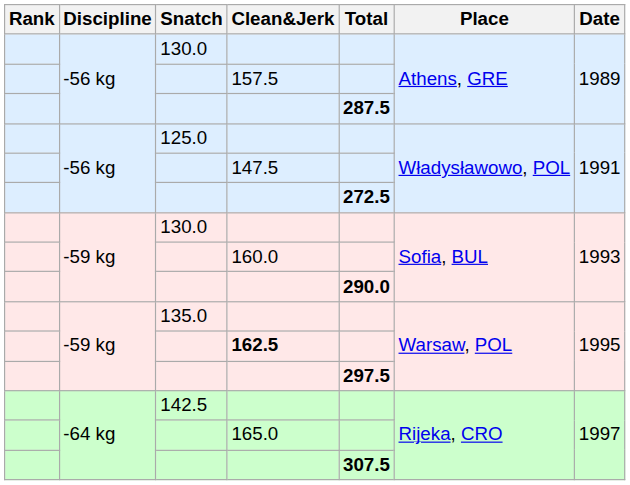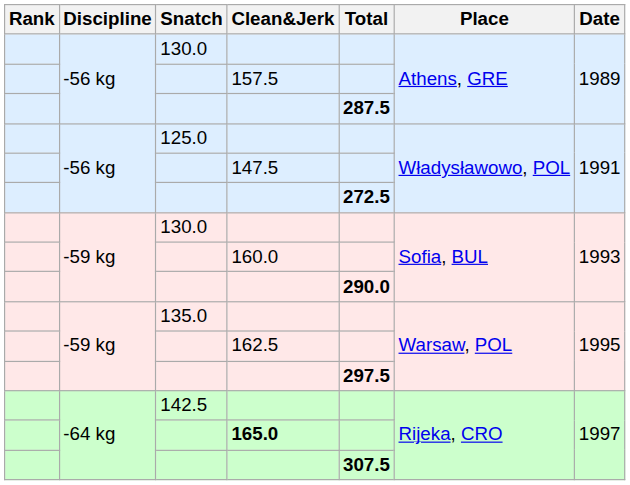(255, 345) bold -> (255, 345) normal
(255, 434) normal -> (255, 434) bold
